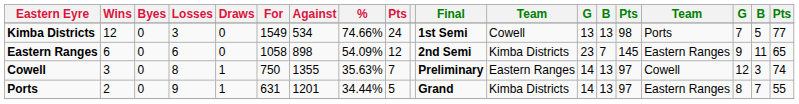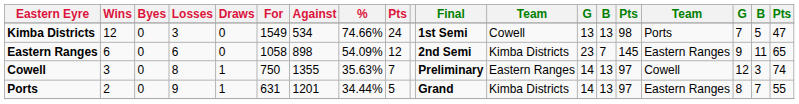(779, 32) 77 -> (779, 32) 47
